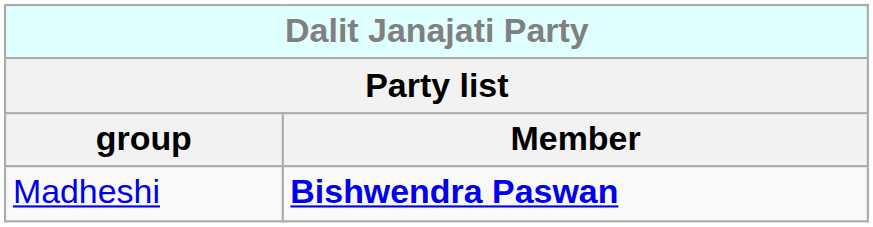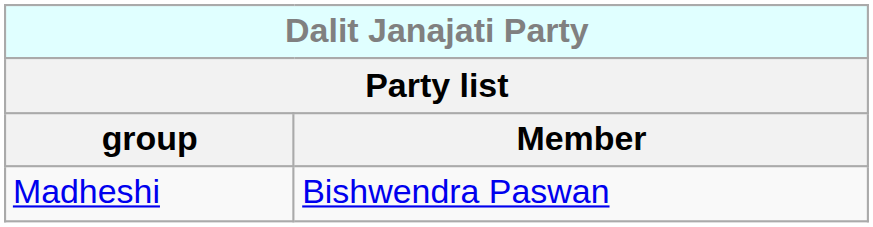(454, 192) bold -> (456, 192) normal
